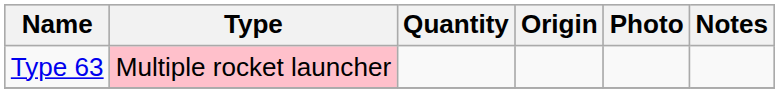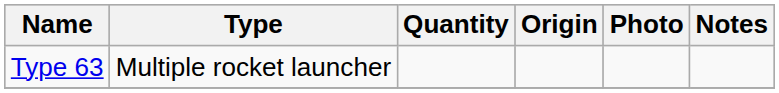(253, 66) pink background -> (253, 66) no background
